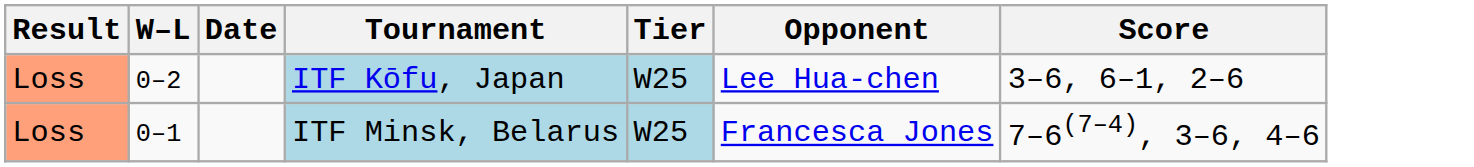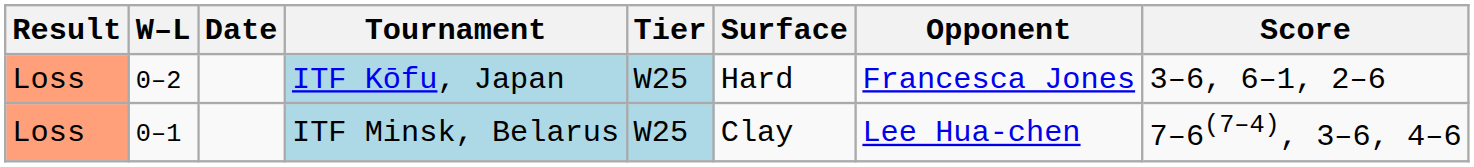+ column: (784, 30)
(830, 79) Lee Hua-chen -> (999, 79) Francesca Jones
(857, 132) Francesca Jones -> (971, 132) Lee Hua-chen
